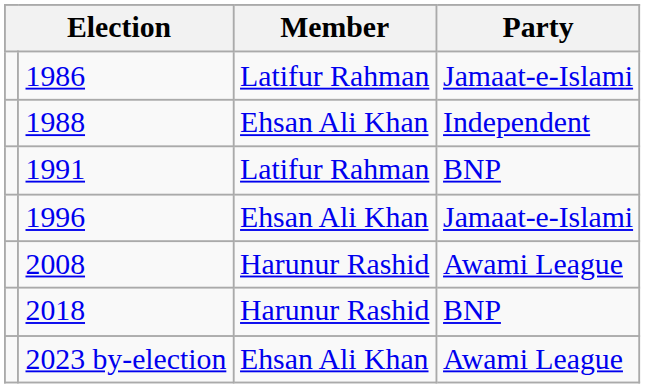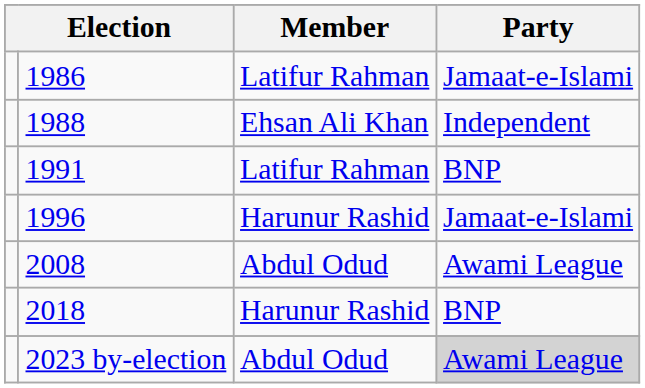(334, 216) Ehsan Ali Khan -> (335, 216) Harunur Rashid
(335, 264) Harunur Rashid -> (314, 264) Abdul Odud
(334, 358) Ehsan Ali Khan -> (314, 358) Abdul Odud
(533, 358) no background -> (533, 358) lightgrey background
